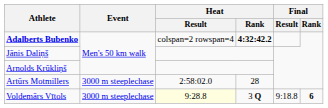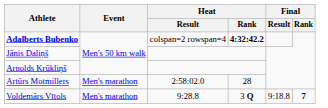(118, 82) 3000 m steeplechase -> (110, 82) Men's marathon
(118, 96) 3000 m steeplechase -> (110, 96) Men's marathon
(196, 96) lightyellow background -> (188, 96) no background
(311, 96) 6 -> (304, 96) 7
